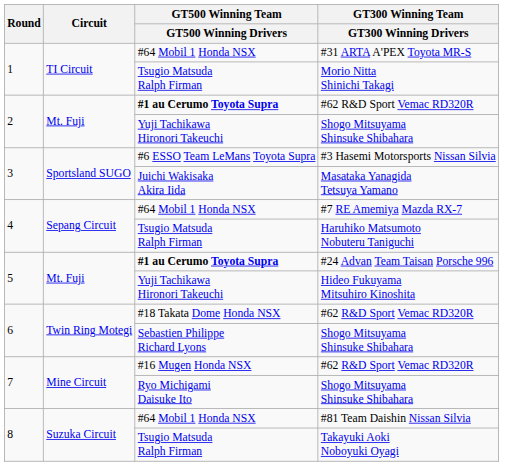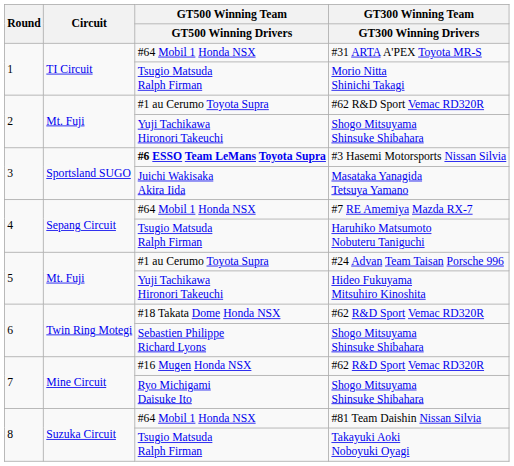(208, 105) bold -> (203, 105) normal
(227, 157) normal -> (232, 157) bold
(208, 261) bold -> (203, 261) normal
